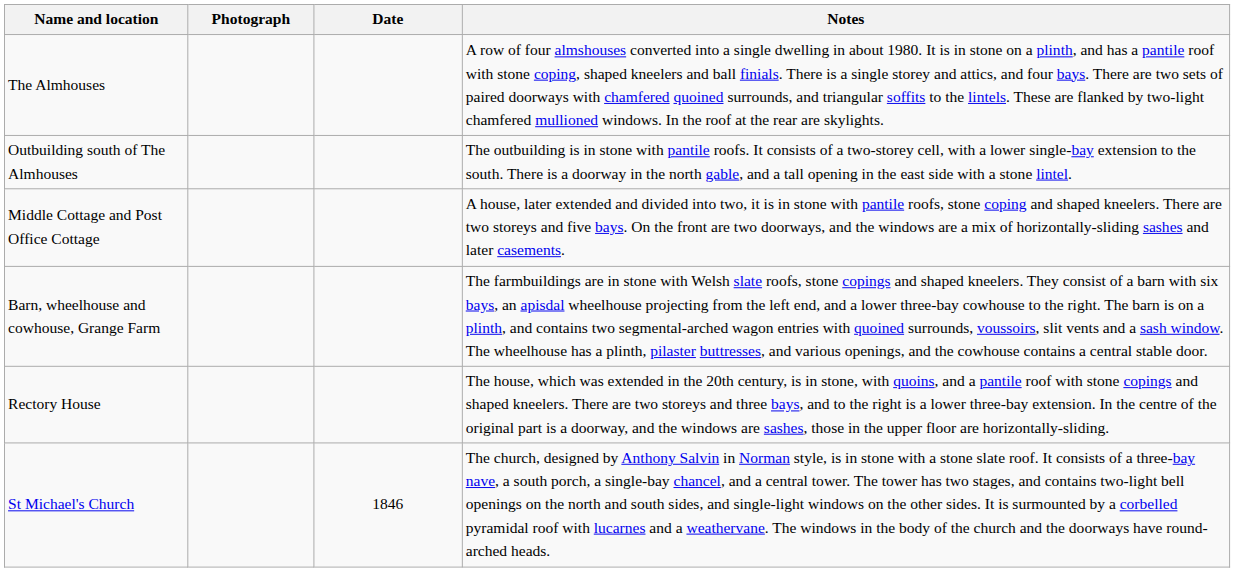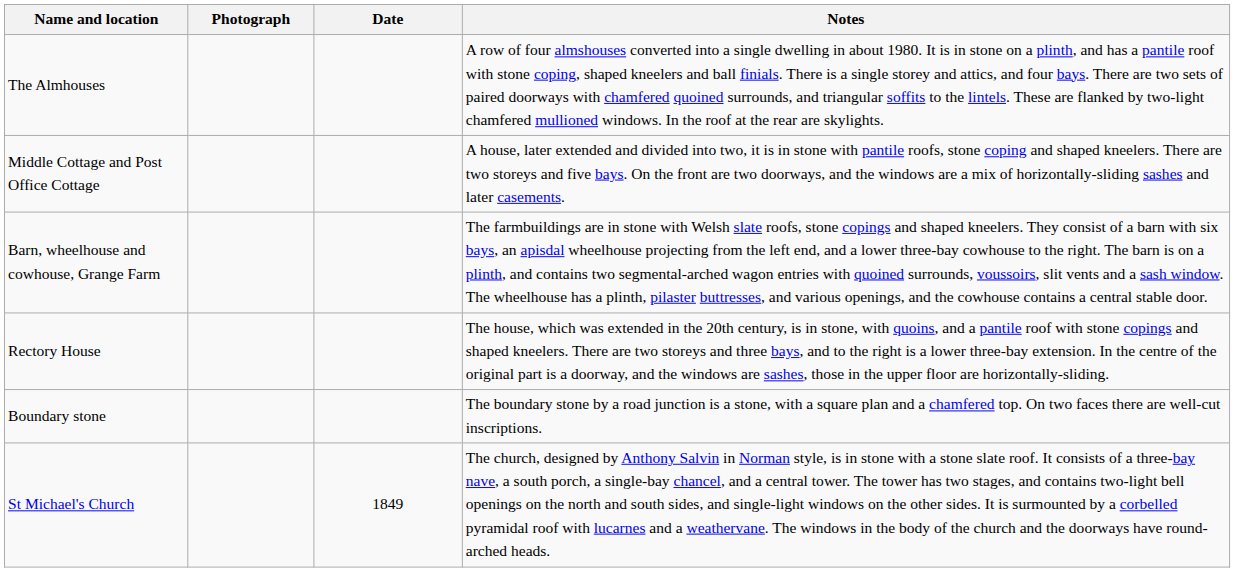- row: (87, 162)
+ row: (57, 416)
(388, 504) 1846 -> (388, 504) 1849
